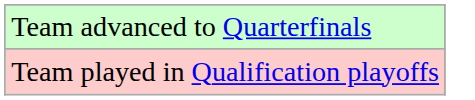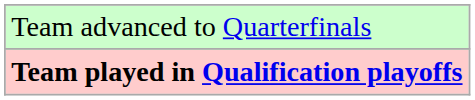(225, 71) normal -> (237, 71) bold
